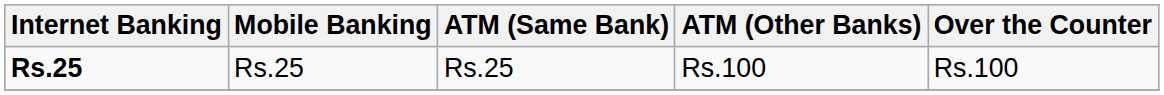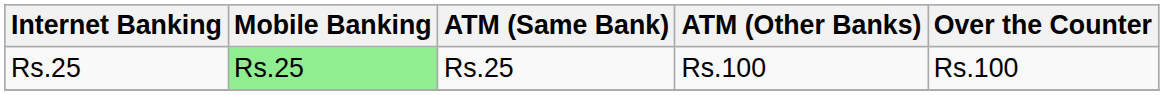(47, 68) bold -> (46, 68) normal
(269, 68) no background -> (269, 68) lightgreen background
